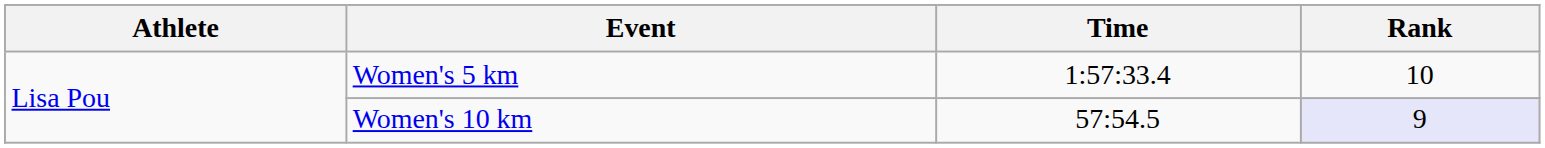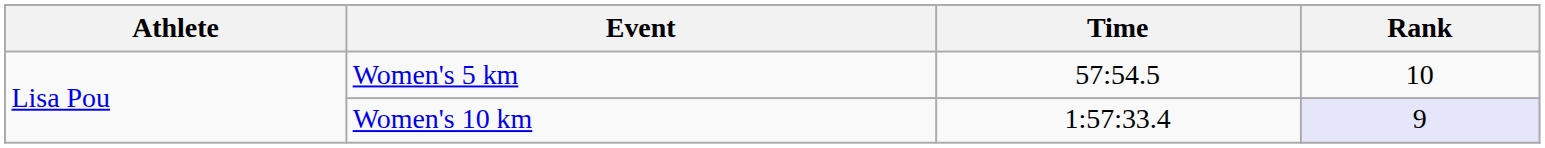(1118, 74) 1:57:33.4 -> (1118, 74) 57:54.5
(1118, 120) 57:54.5 -> (1118, 120) 1:57:33.4
